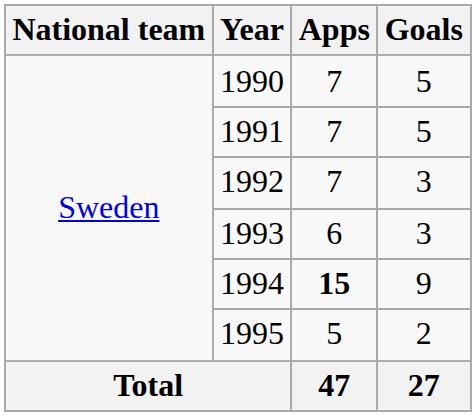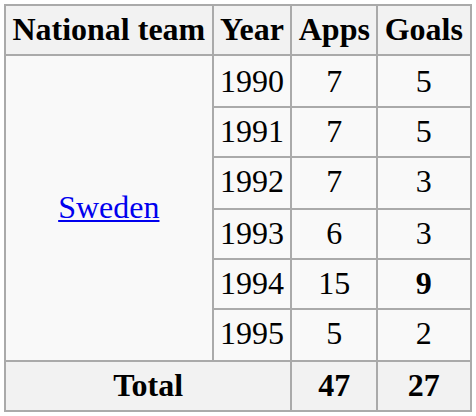(334, 283) bold -> (334, 283) normal
(424, 283) normal -> (424, 283) bold
